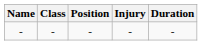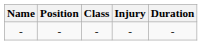columns swapped: (90, 13) <-> (53, 13)
